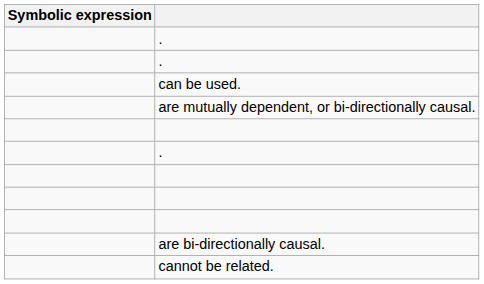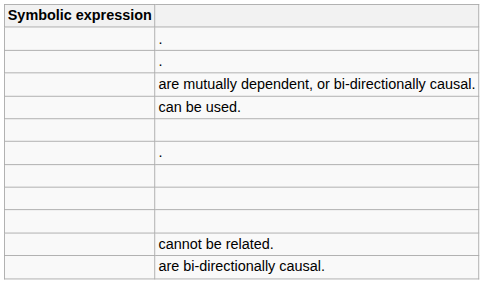(200, 84) can be used. -> (317, 84) are mutually dependent, or bi-directionally causal.
(317, 107) are mutually dependent, or bi-directionally causal. -> (200, 107) can be used.
(242, 244) are bi-directionally causal. -> (216, 244) cannot be related.
(216, 267) cannot be related. -> (242, 267) are bi-directionally causal.
